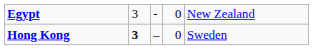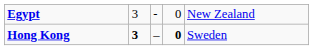(178, 34) normal -> (178, 34) bold
